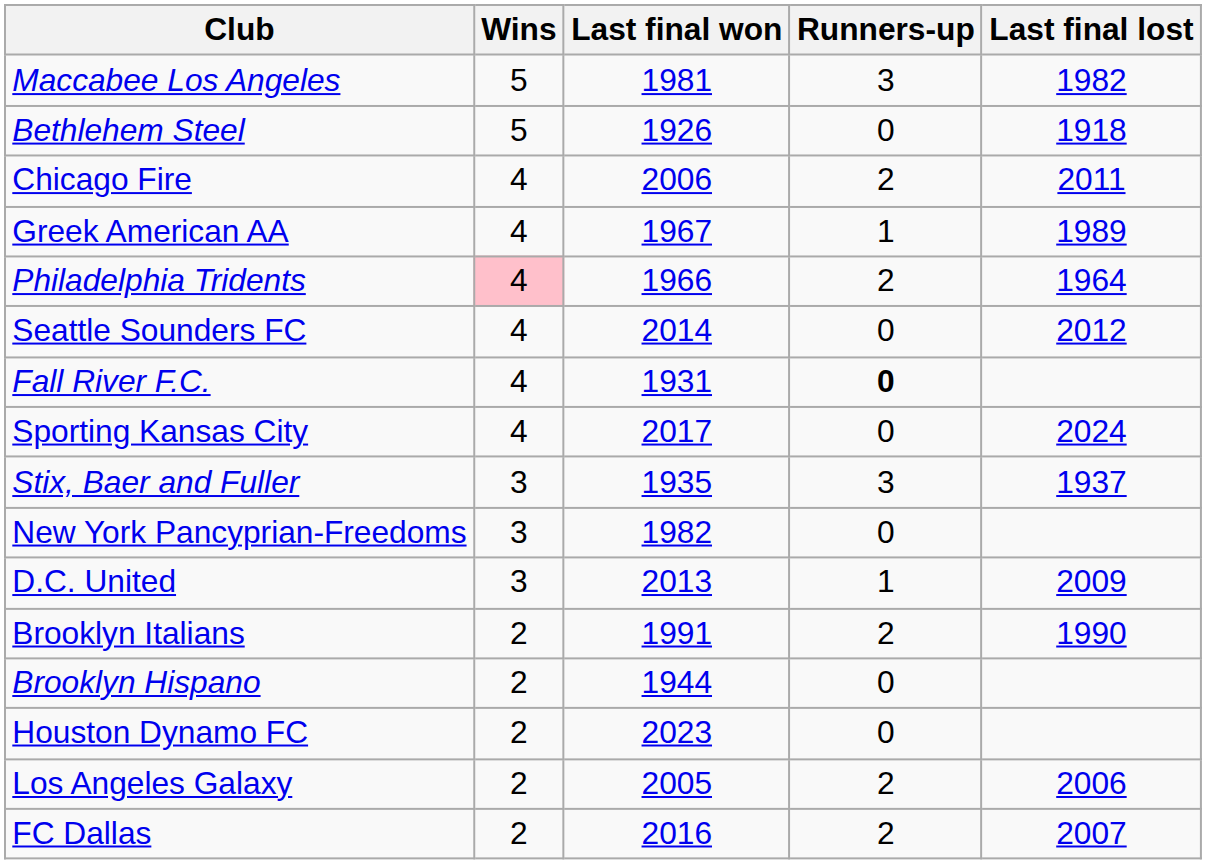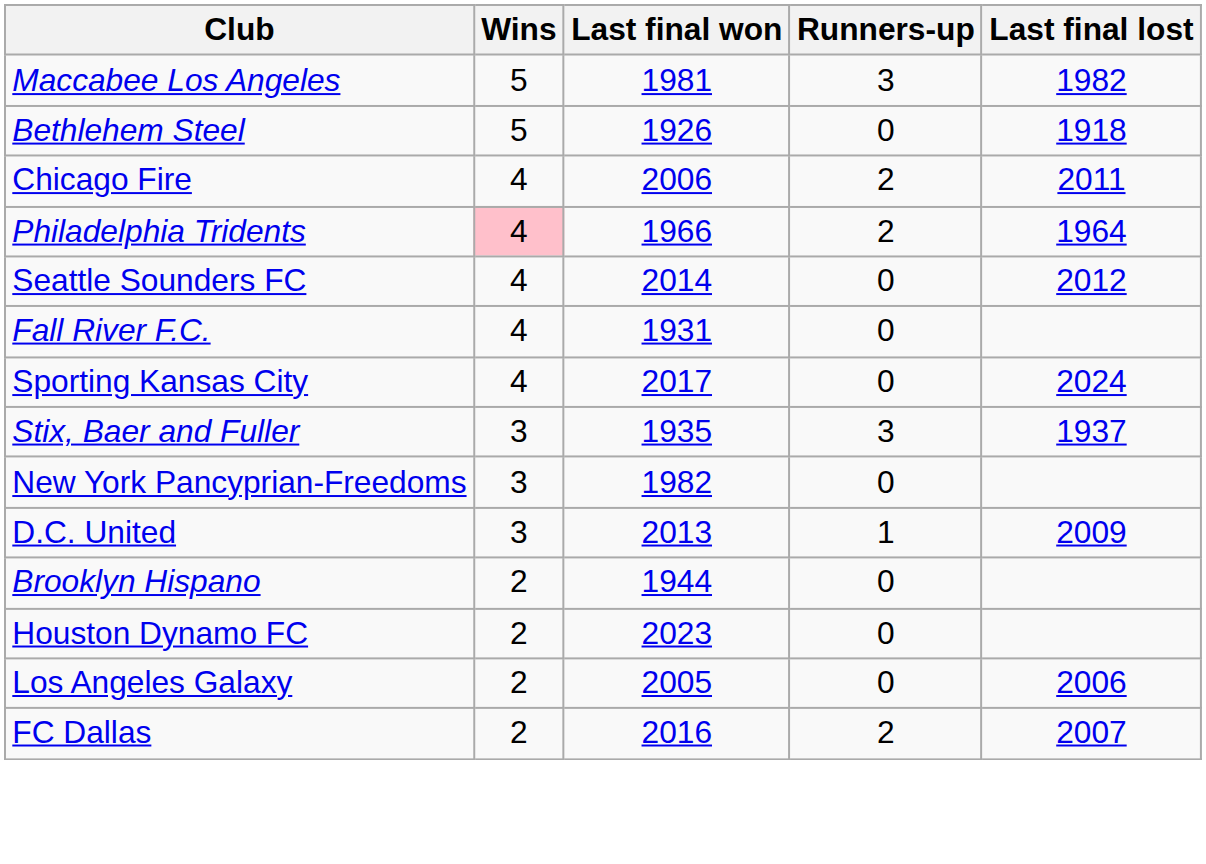- row: (151, 230)
(886, 381) bold -> (886, 331) normal
- row: (129, 632)
(886, 783) 2 -> (886, 682) 0
